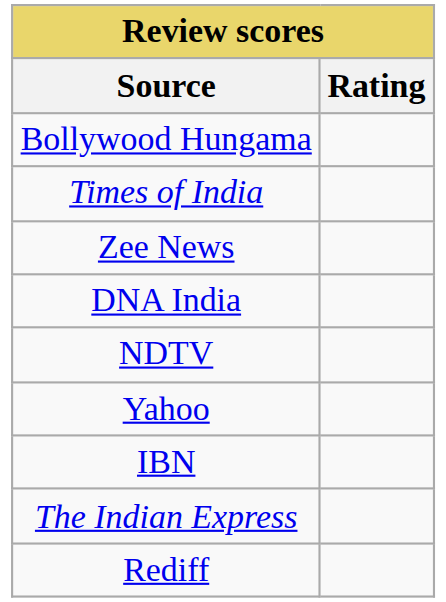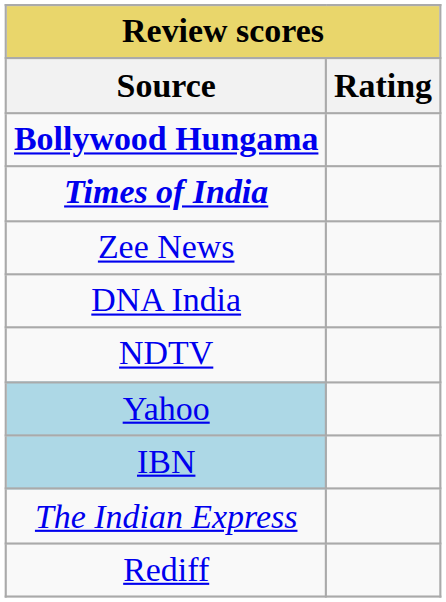(166, 138) normal -> (166, 138) bold
(166, 192) normal -> (166, 192) bold
(166, 407) no background -> (166, 407) lightblue background
(166, 461) no background -> (166, 461) lightblue background
